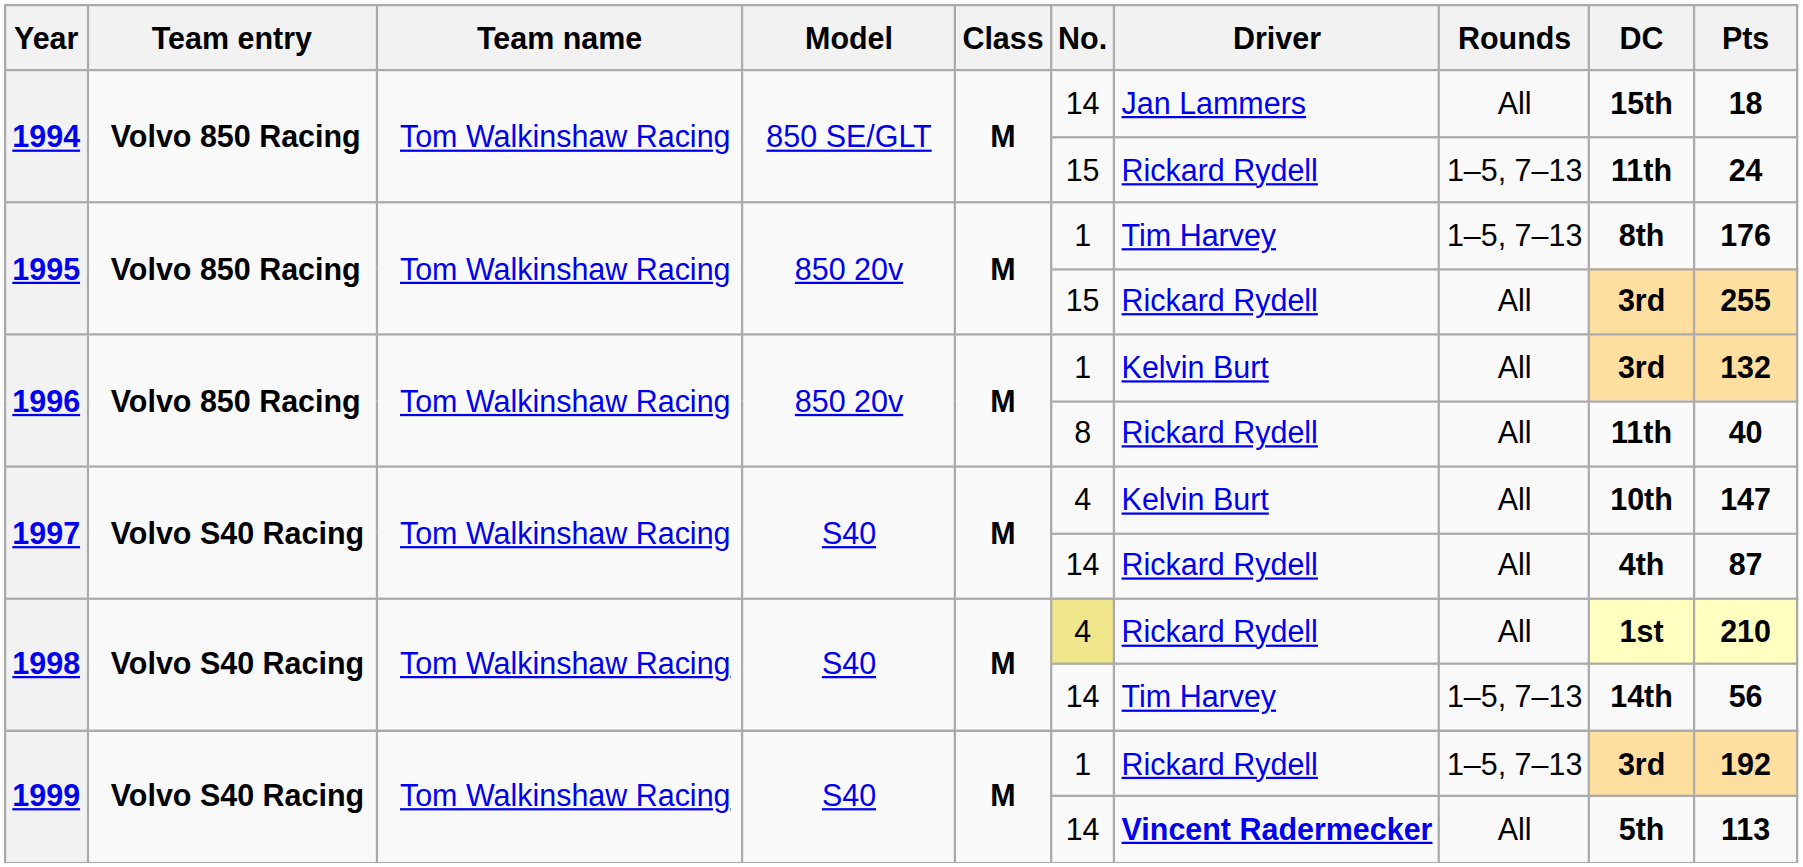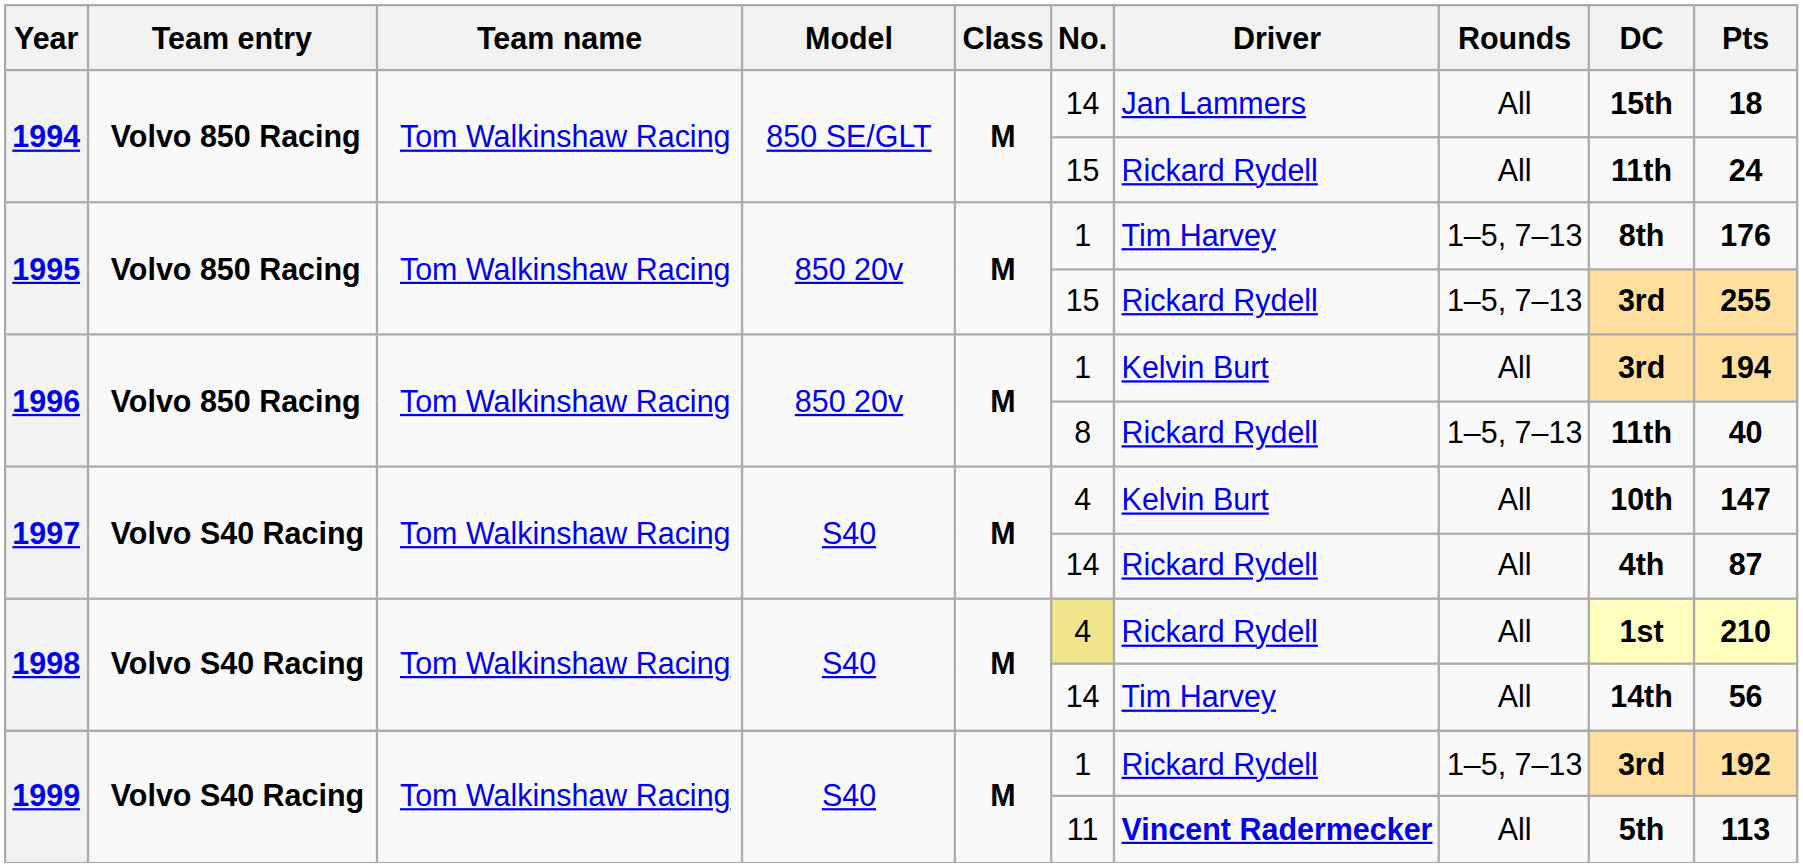(1515, 170) 1–5, 7–13 -> (1515, 170) All
(1515, 301) All -> (1515, 301) 1–5, 7–13
(1746, 367) 132 -> (1746, 367) 194
(1515, 433) All -> (1515, 433) 1–5, 7–13
(1515, 697) 1–5, 7–13 -> (1515, 697) All
(1083, 829) 14 -> (1083, 829) 11
